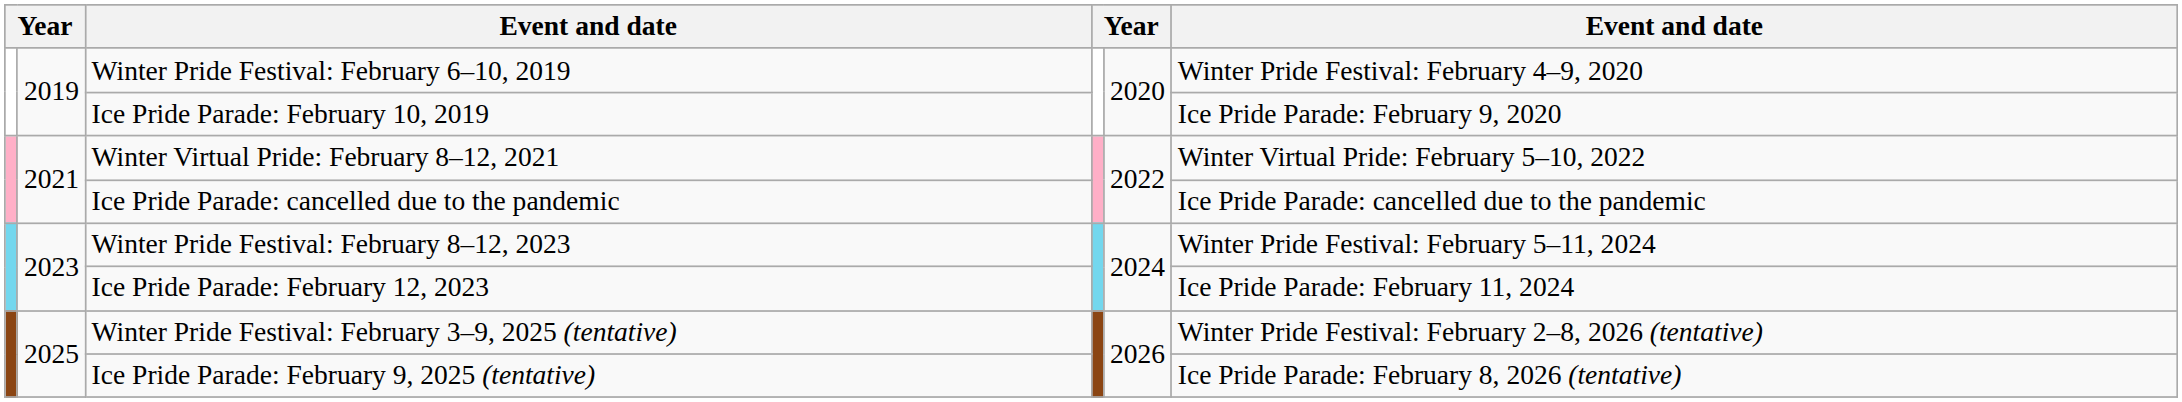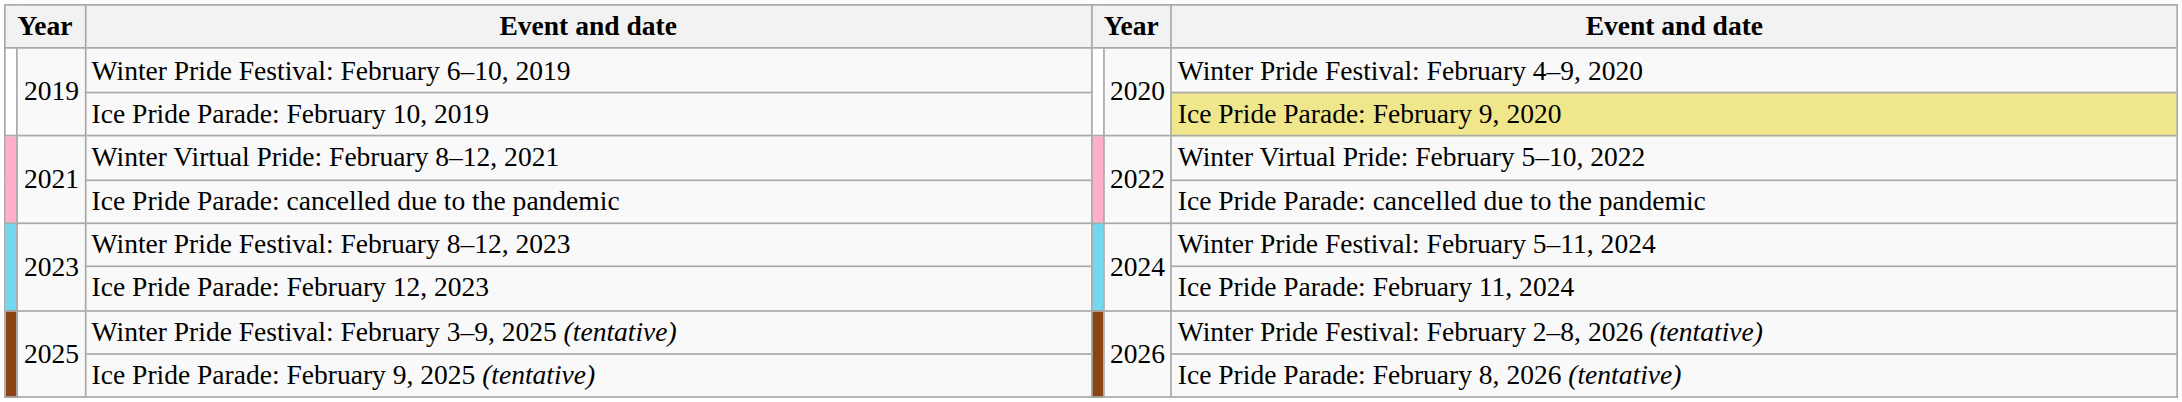(1370, 113) no background -> (1370, 113) khaki background
